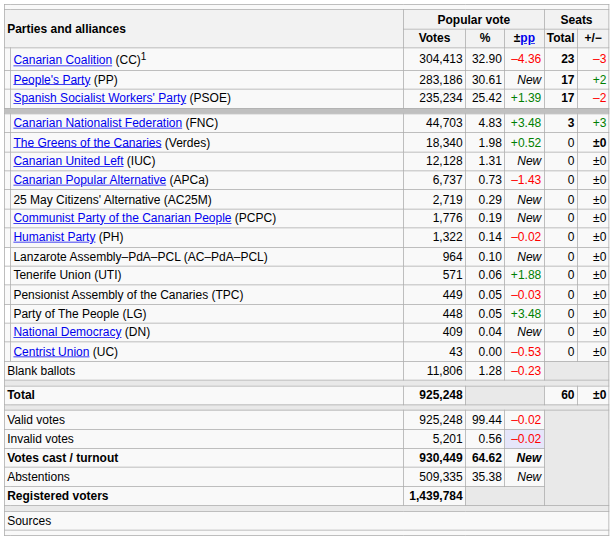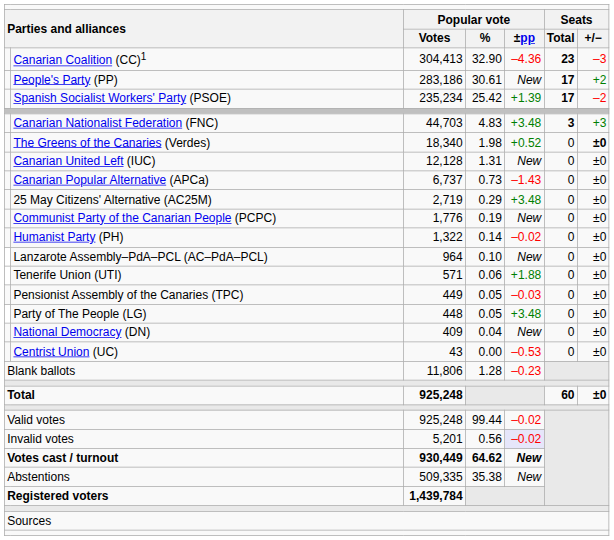(529, 199) New -> (526, 199) +3.48
